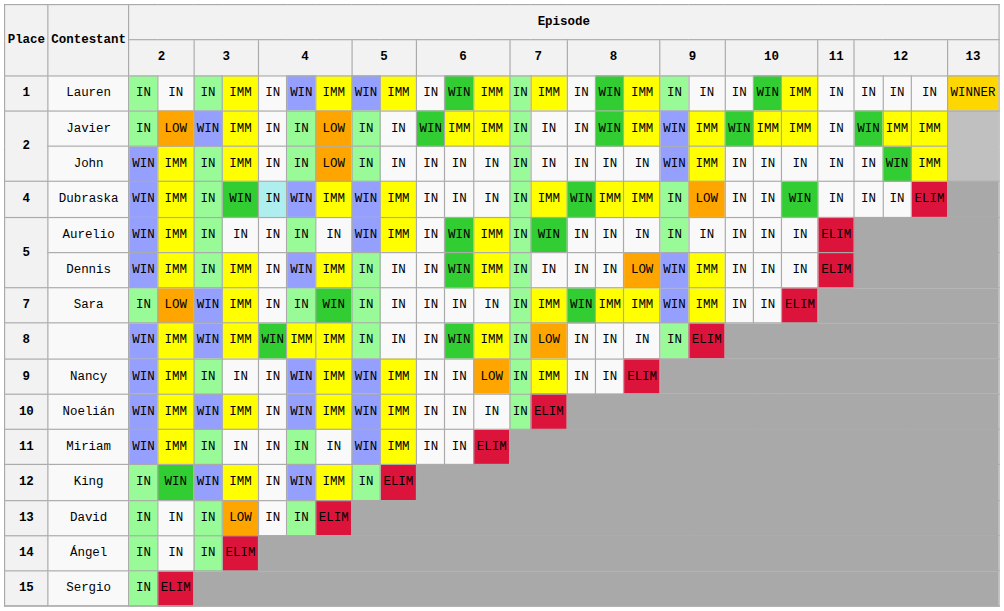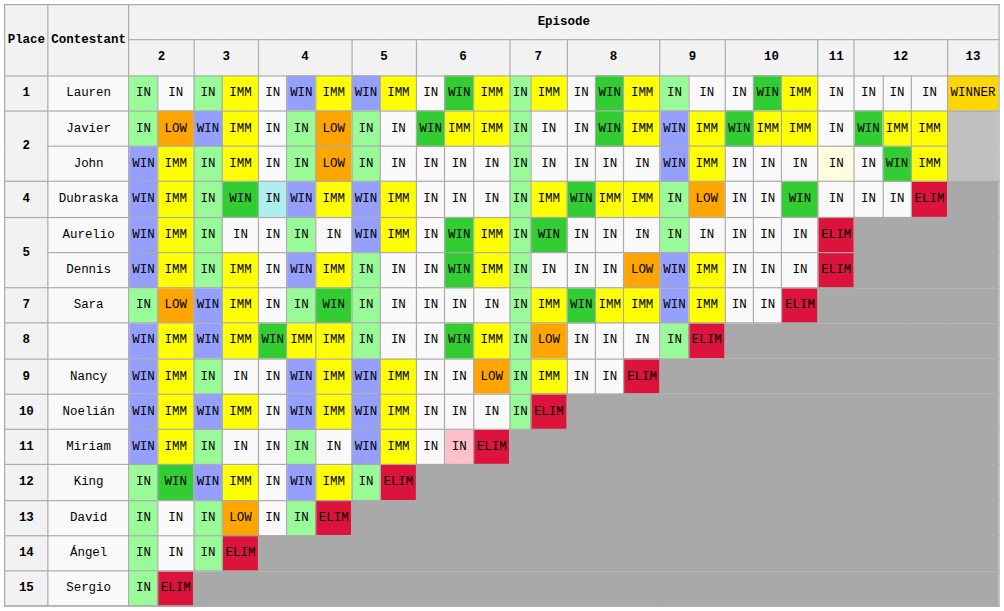(836, 163) no background -> (836, 163) lightyellow background
(459, 446) no background -> (459, 446) pink background
